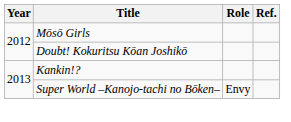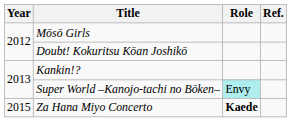(238, 88) no background -> (238, 88) paleturquoise background
+ row: (94, 107)
